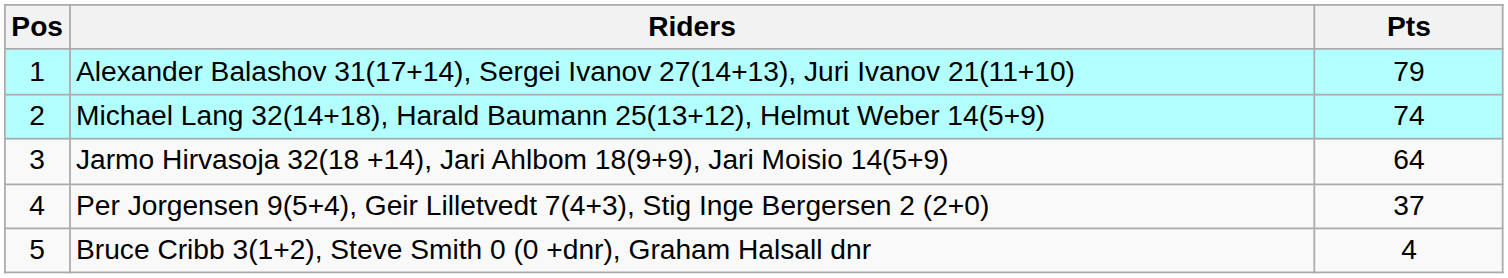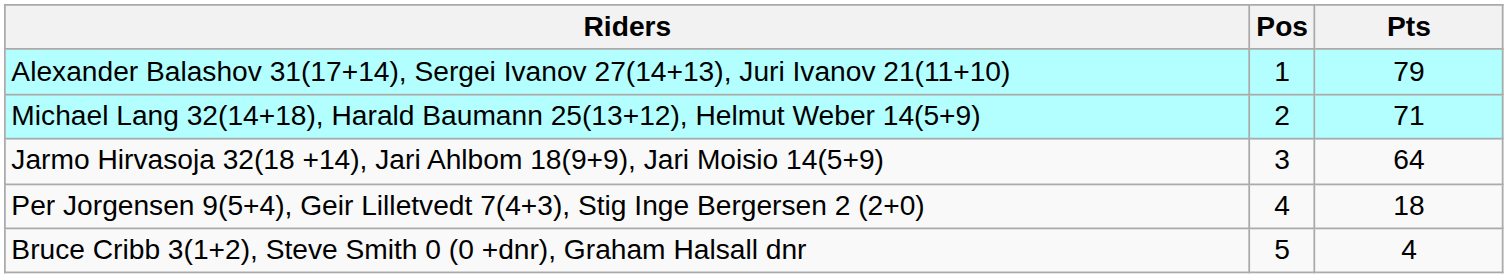columns swapped: (37, 26) <-> (692, 26)
(1409, 116) 74 -> (1409, 116) 71
(1409, 205) 37 -> (1409, 205) 18
